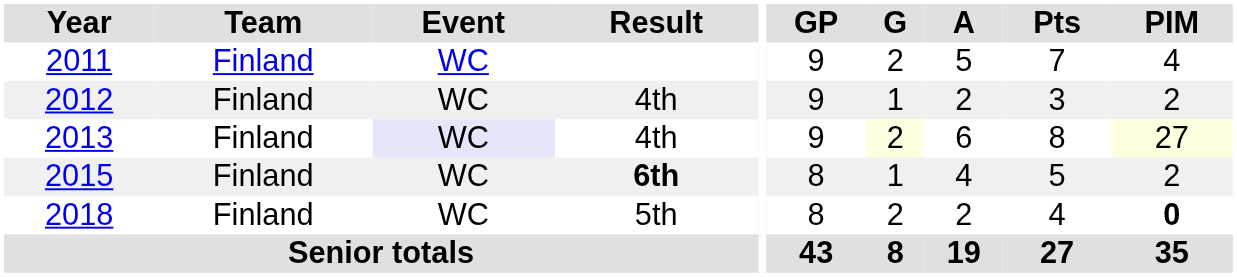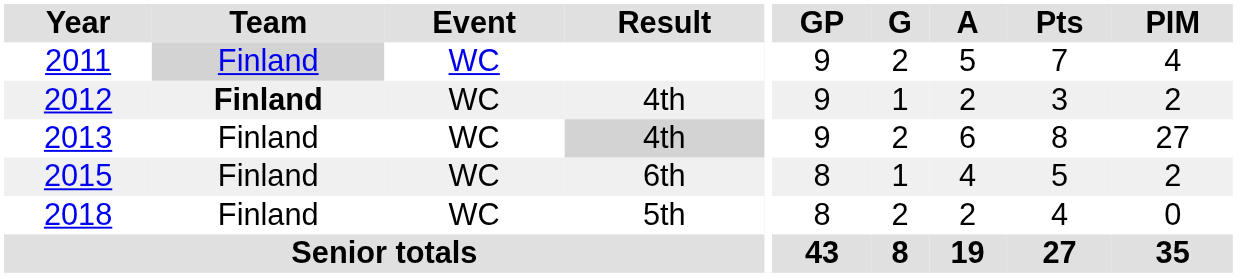(263, 61) no background -> (268, 61) lightgrey background
(263, 99) normal -> (268, 99) bold
(463, 137) lavender background -> (474, 137) no background
(656, 137) no background -> (664, 137) lightgrey background
(895, 137) lightyellow background -> (900, 137) no background
(1172, 137) lightyellow background -> (1173, 137) no background
(656, 176) bold -> (664, 176) normal
(1172, 214) bold -> (1173, 214) normal
